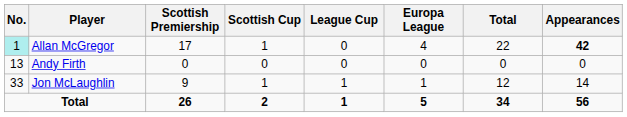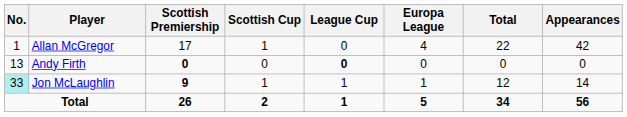(17, 45) paleturquoise background -> (17, 45) no background
(583, 45) bold -> (583, 45) normal
(185, 64) normal -> (185, 64) bold
(344, 64) normal -> (344, 64) bold
(17, 83) no background -> (17, 83) paleturquoise background
(185, 83) normal -> (185, 83) bold
